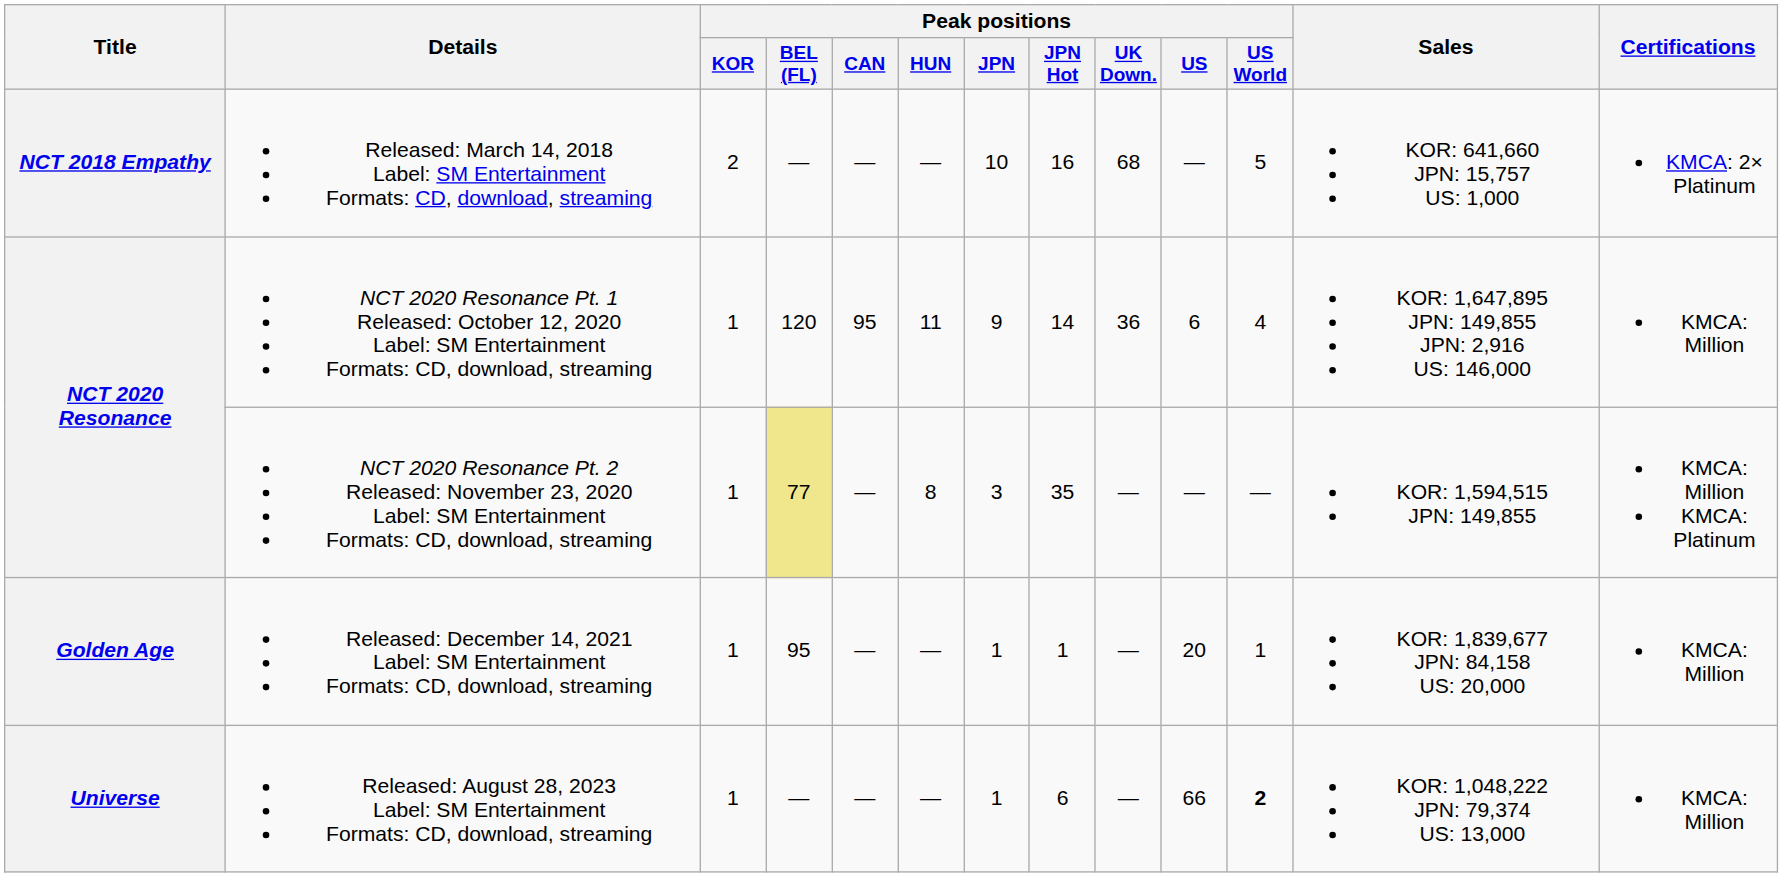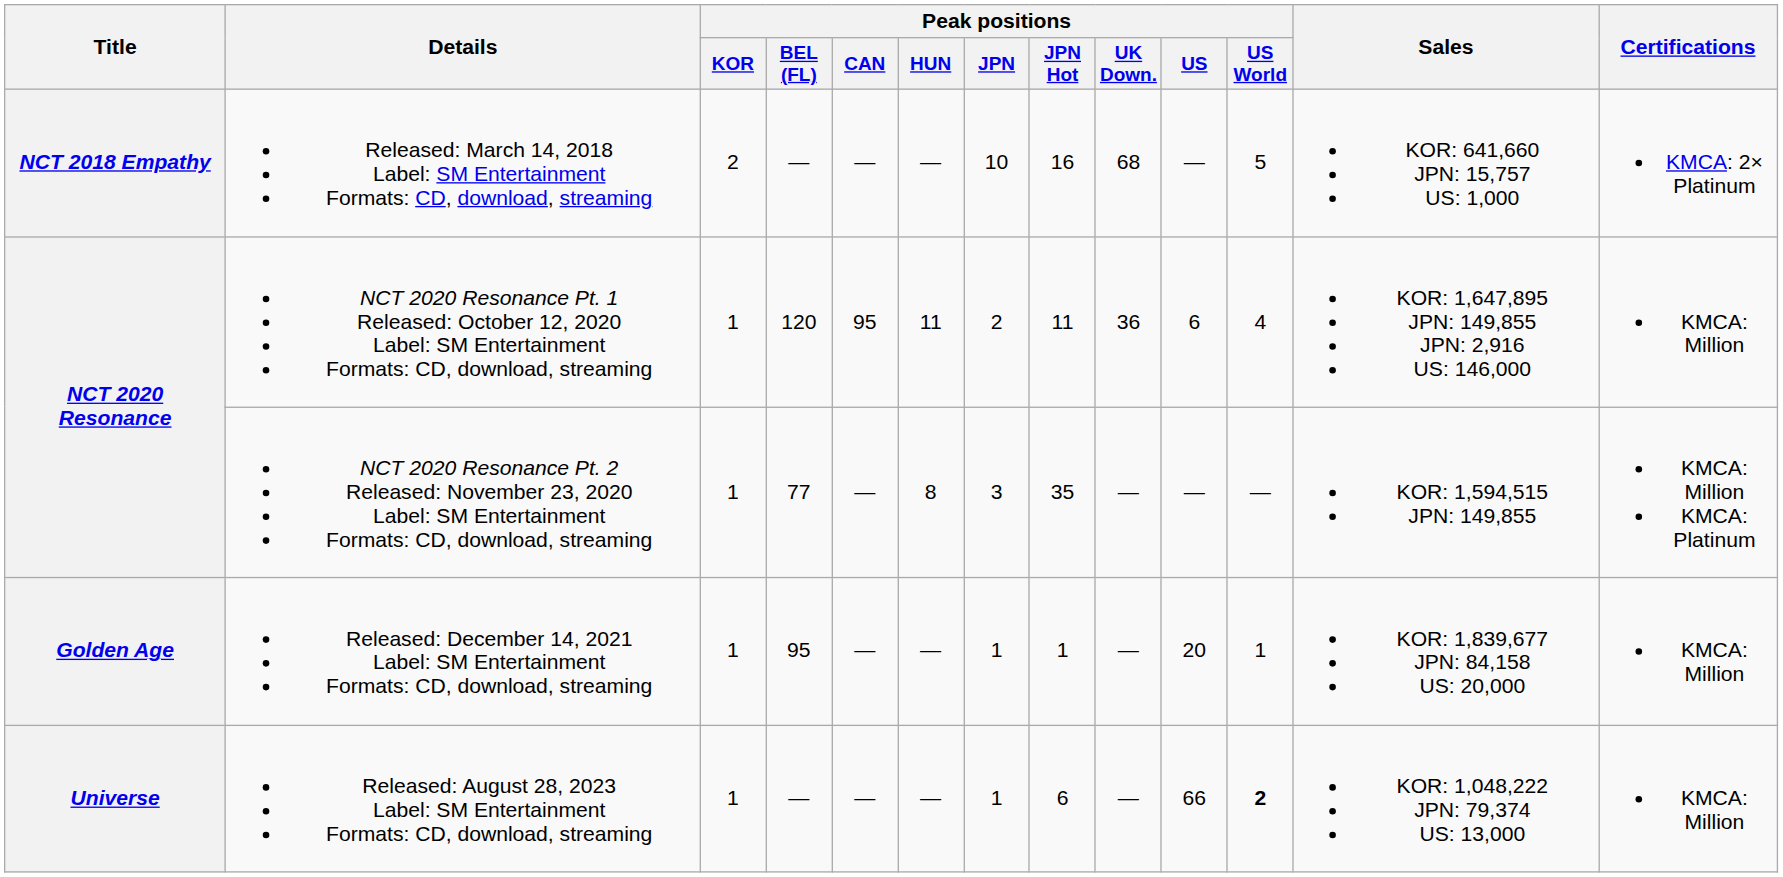(997, 321) 9 -> (997, 321) 2
(1063, 321) 14 -> (1063, 321) 11
(799, 492) khaki background -> (799, 492) no background
